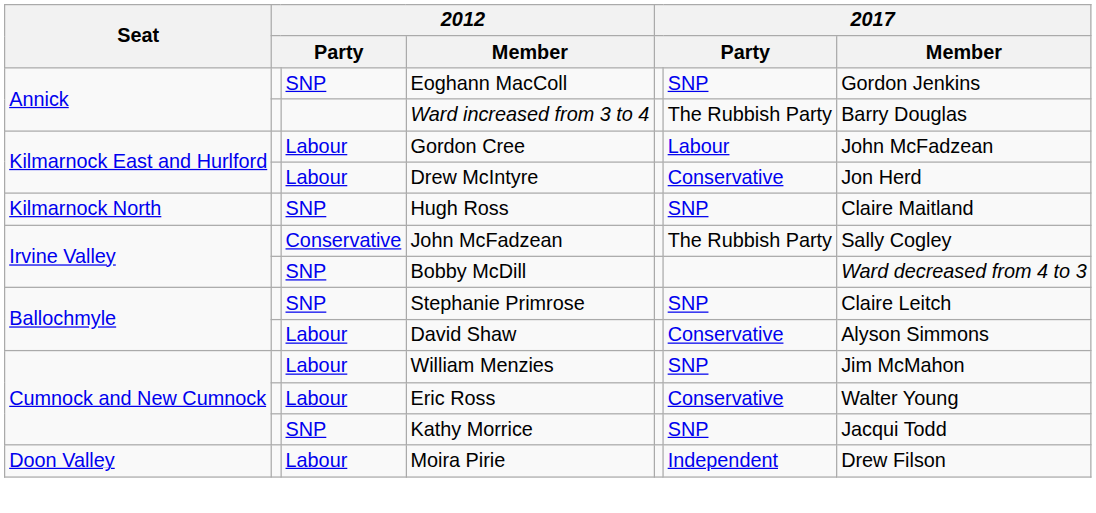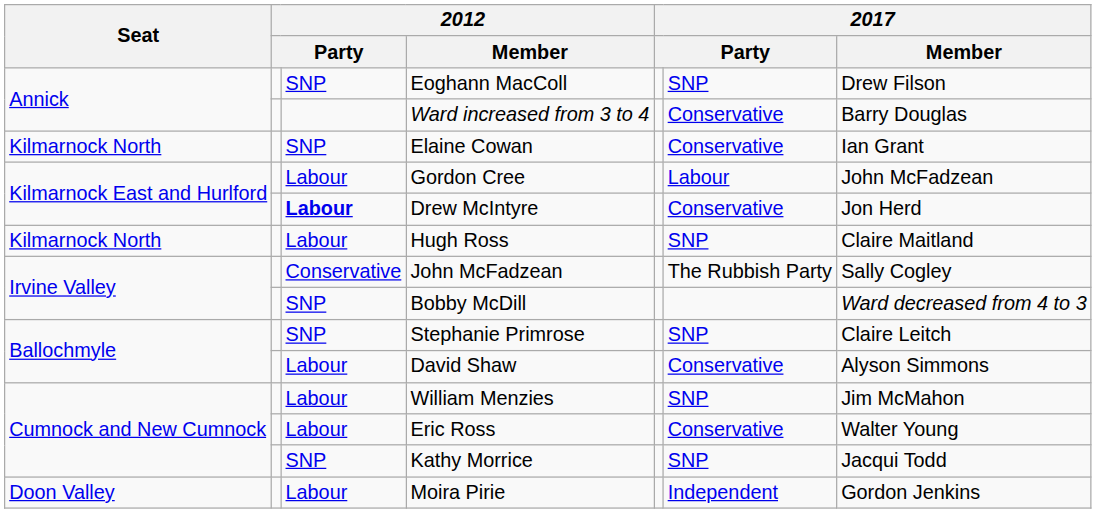(911, 83) Gordon Jenkins -> (894, 83) Drew Filson
(750, 114) The Rubbish Party -> (726, 114) Conservative
+ row: (472, 146)
(316, 177) normal -> (319, 209) bold
(306, 209) SNP -> (316, 240) Labour
(894, 460) Drew Filson -> (911, 492) Gordon Jenkins
